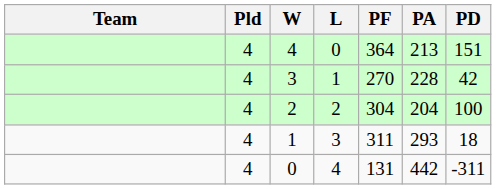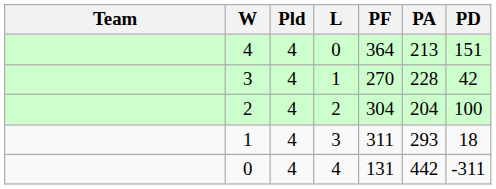columns swapped: (248, 19) <-> (292, 19)
